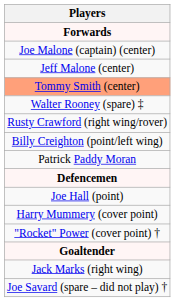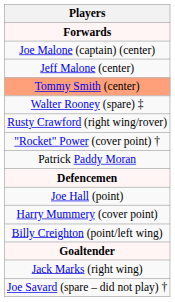(87, 141) Billy Creighton (point/left wing) -> (87, 141) "Rocket" Power (cover point) †
(87, 232) "Rocket" Power (cover point) † -> (87, 232) Billy Creighton (point/left wing)
